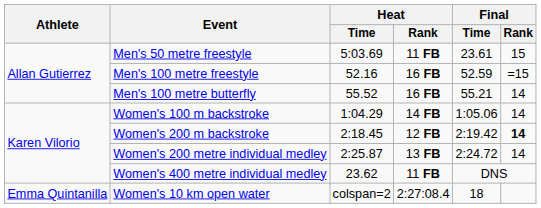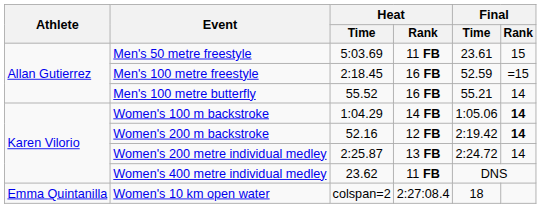(362, 74) 52.16 -> (362, 74) 2:18.45
(518, 114) normal -> (518, 114) bold
(362, 134) 2:18.45 -> (362, 134) 52.16
